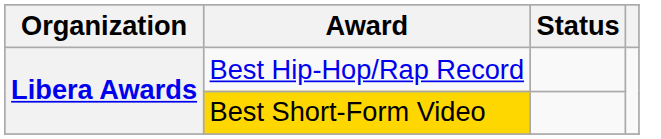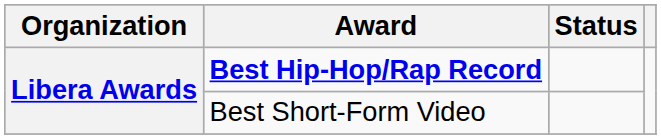(367, 69) normal -> (376, 69) bold
(348, 112) gold background -> (348, 112) no background
